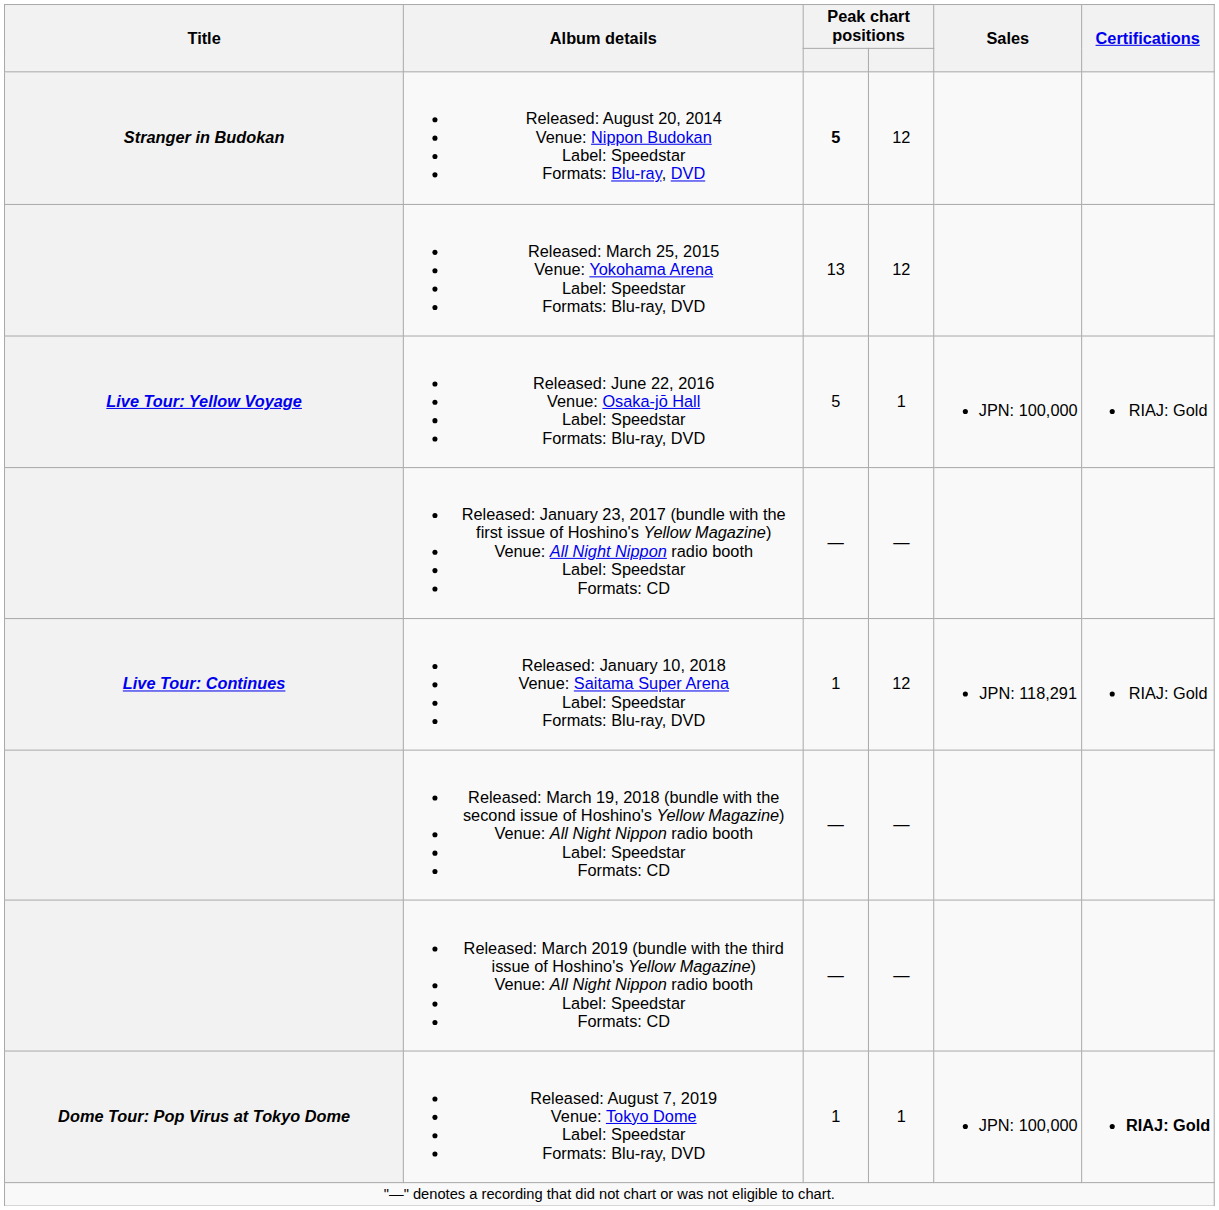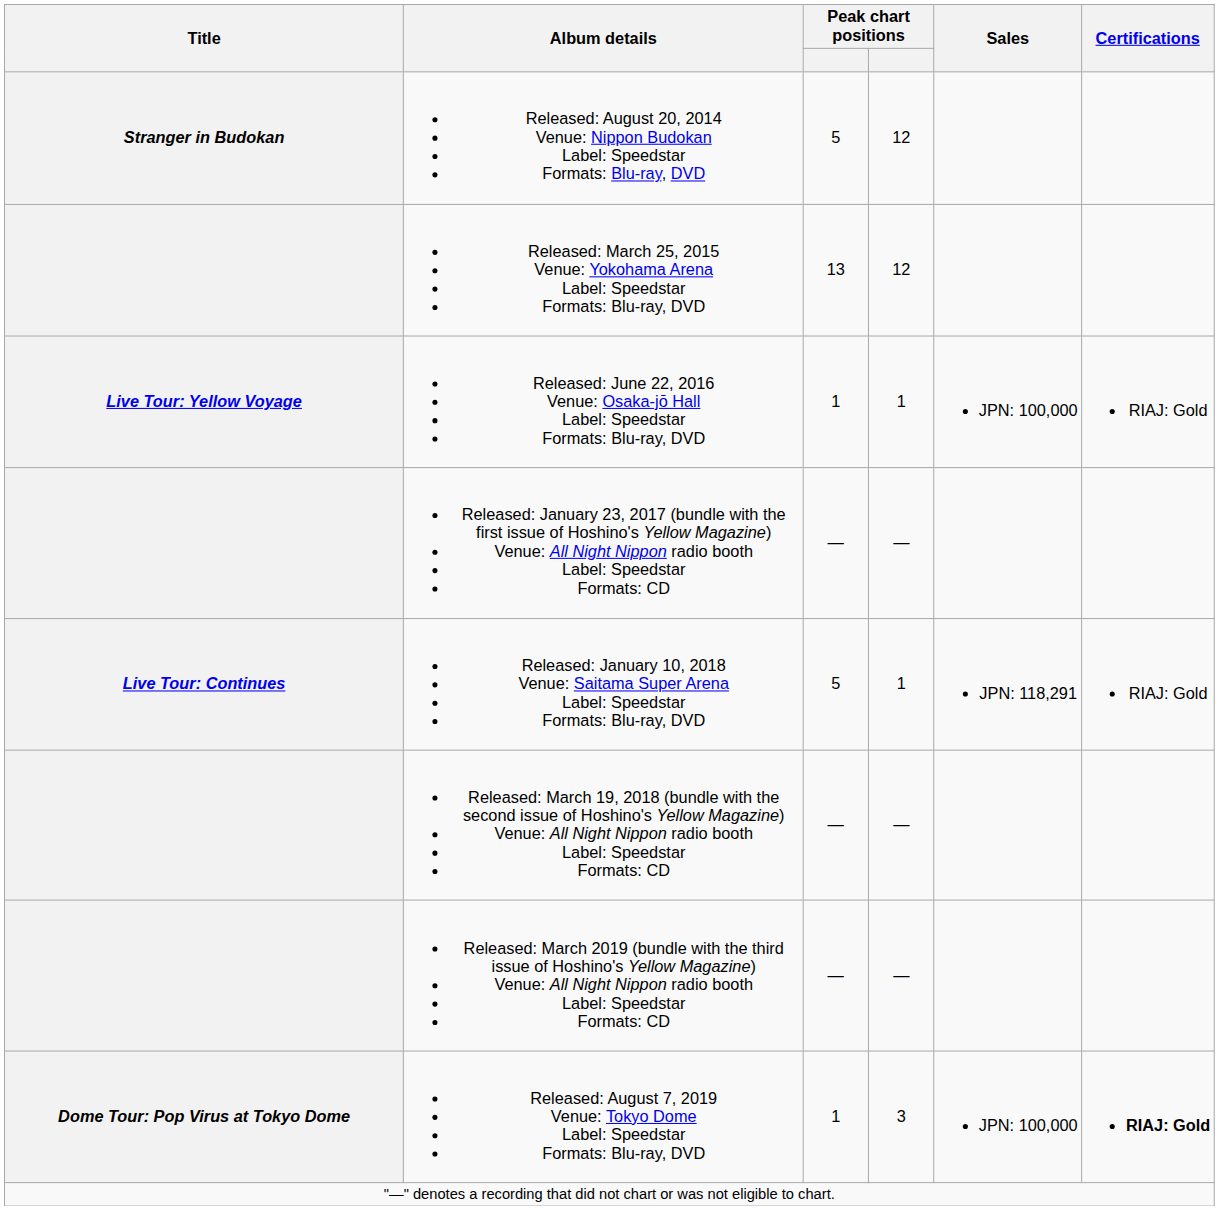(836, 137) bold -> (836, 137) normal
(836, 401) 5 -> (836, 401) 1
(836, 684) 1 -> (836, 684) 5
(901, 684) 12 -> (901, 684) 1
(901, 1116) 1 -> (901, 1116) 3
